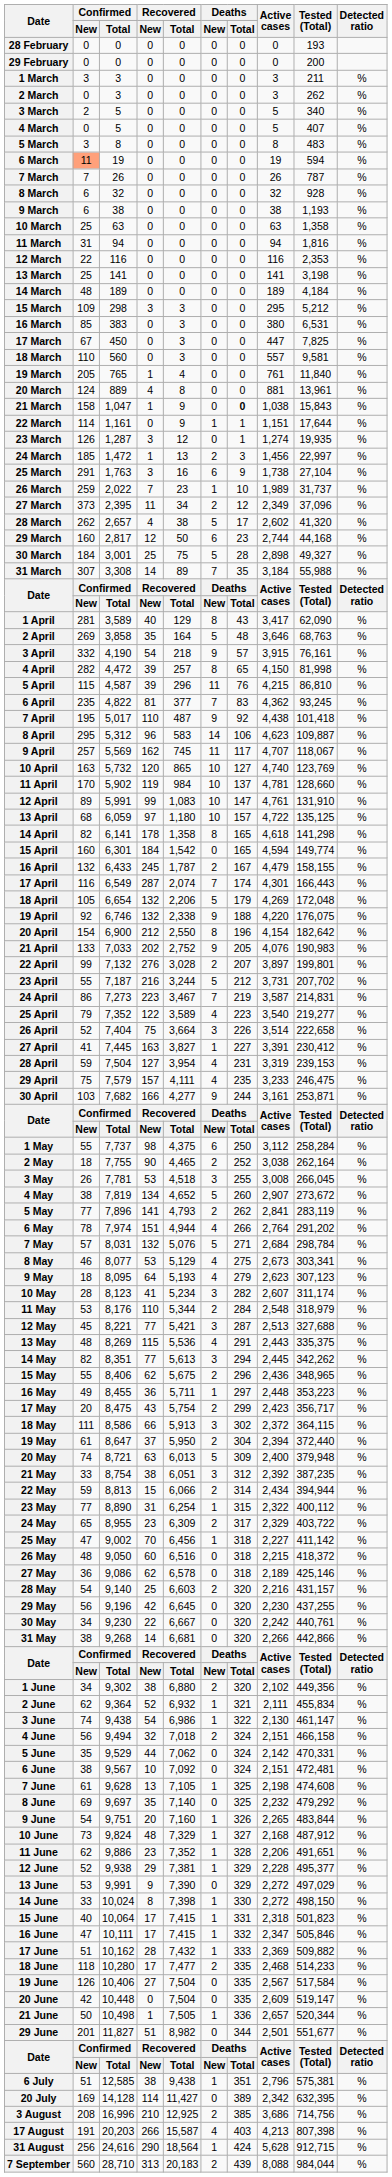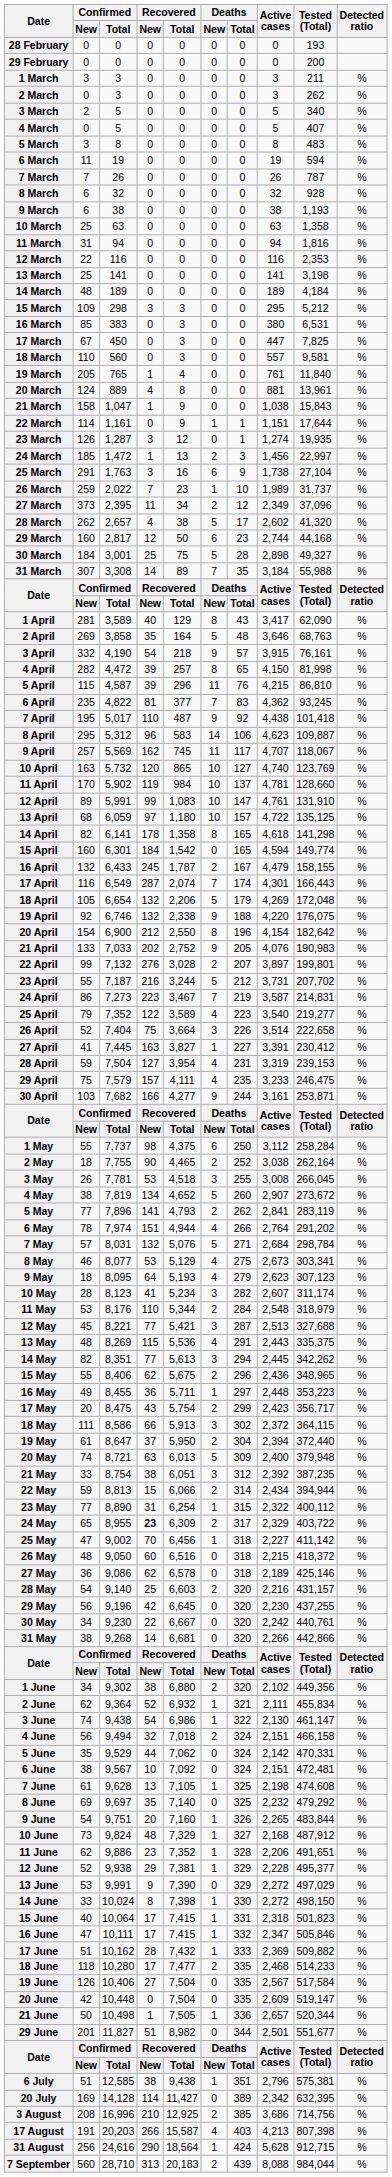(86, 161) lightsalmon background -> (86, 161) no background
(242, 407) bold -> (242, 407) normal
(150, 1524) normal -> (150, 1524) bold
